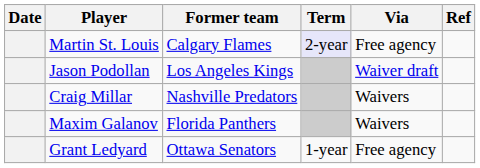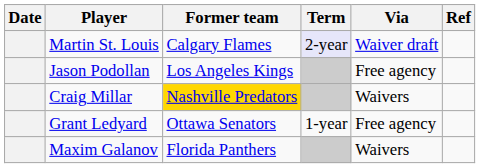(396, 44) Free agency -> (397, 44) Waiver draft
(397, 70) Waiver draft -> (396, 70) Free agency
(232, 96) no background -> (232, 96) gold background
rows swapped: (104, 123) <-> (98, 149)
